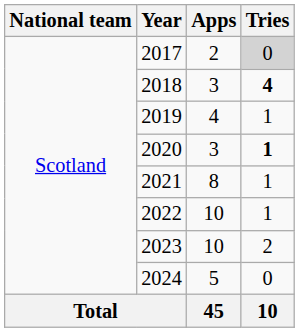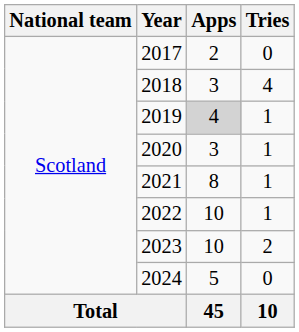(268, 52) lightgrey background -> (268, 52) no background
(268, 85) bold -> (268, 85) normal
(214, 117) no background -> (214, 117) lightgrey background
(268, 149) bold -> (268, 149) normal
